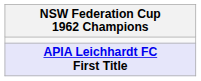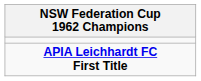(100, 59) lavender background -> (100, 59) no background
